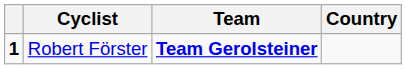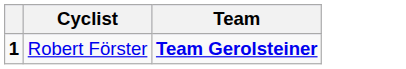- column: (362, 19)
